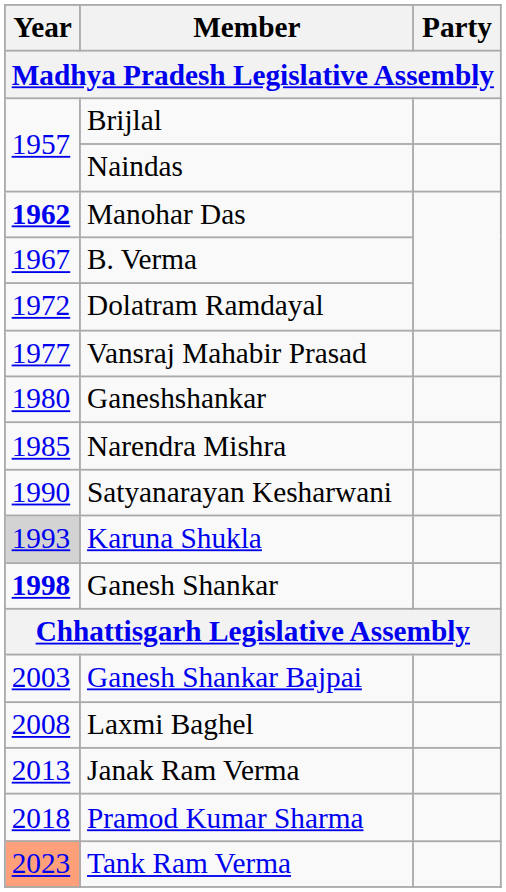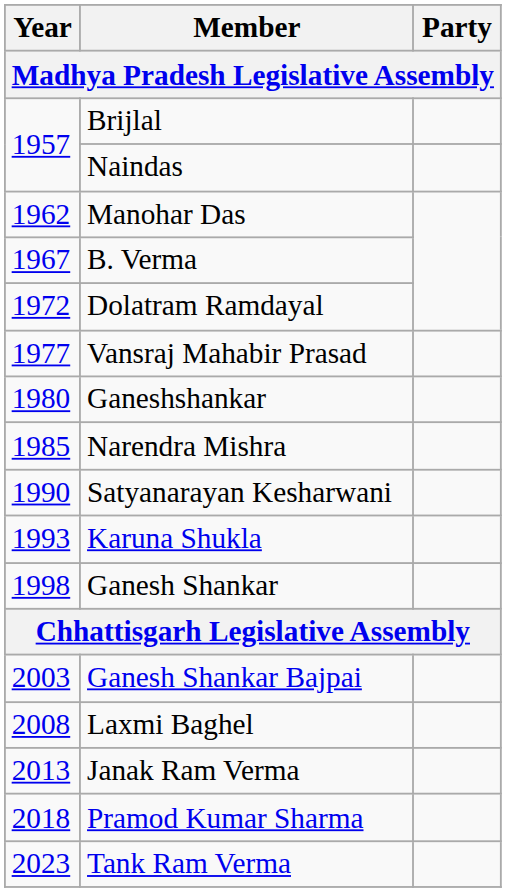(41, 213) bold -> (41, 213) normal
(41, 538) lightgrey background -> (41, 538) no background
(41, 584) bold -> (41, 584) normal
(41, 863) lightsalmon background -> (41, 863) no background
